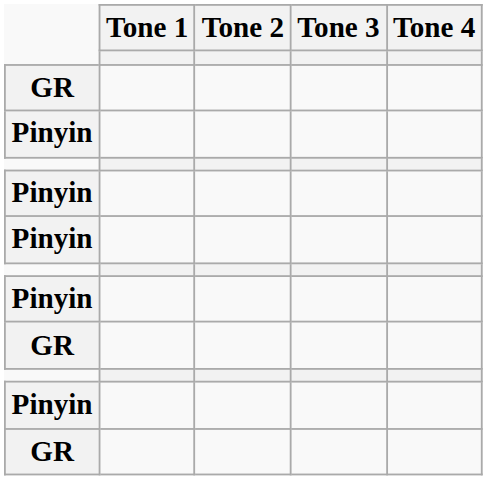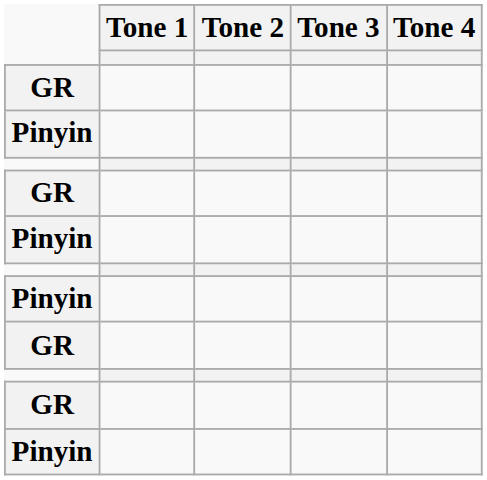(52, 192) Pinyin -> (52, 192) GR
(52, 404) Pinyin -> (52, 404) GR
(52, 450) GR -> (52, 450) Pinyin
